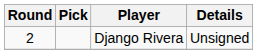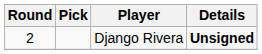(220, 37) normal -> (222, 37) bold
